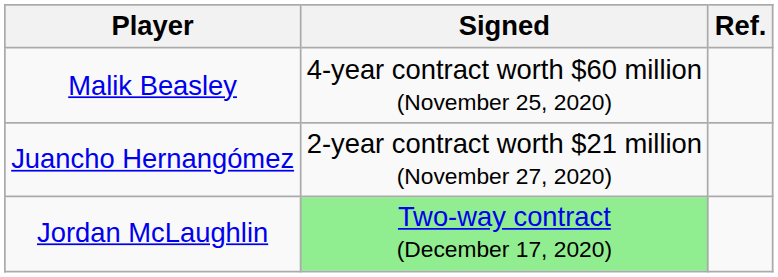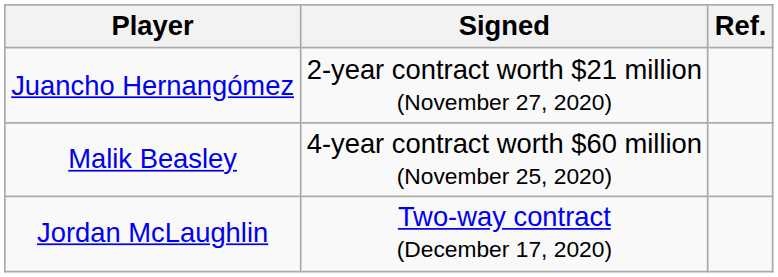rows swapped: (153, 84) <-> (153, 159)
(504, 233) lightgreen background -> (504, 233) no background
